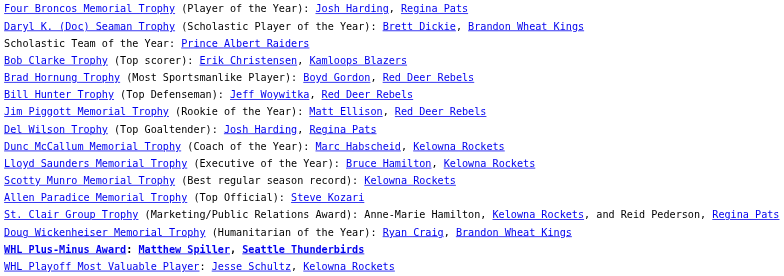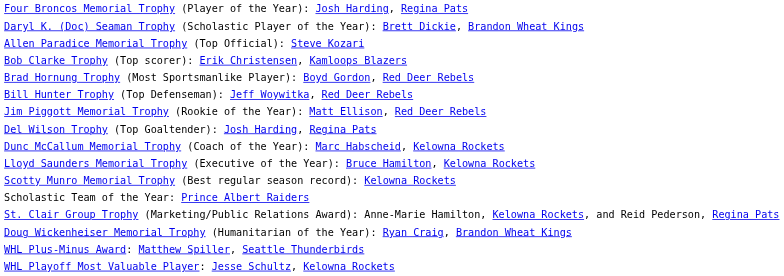(157, 43) Scholastic Team of the Year: Prince Albert Raiders -> (184, 43) Allen Paradice Memorial Trophy (Top Official): Steve Kozari
(184, 198) Allen Paradice Memorial Trophy (Top Official): Steve Kozari -> (157, 198) Scholastic Team of the Year: Prince Albert Raiders
(184, 249) bold -> (184, 249) normal
